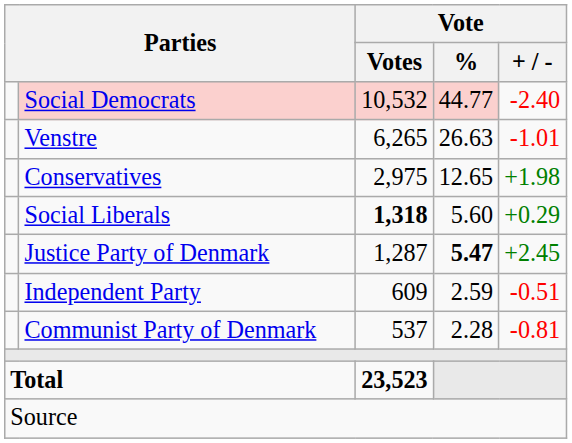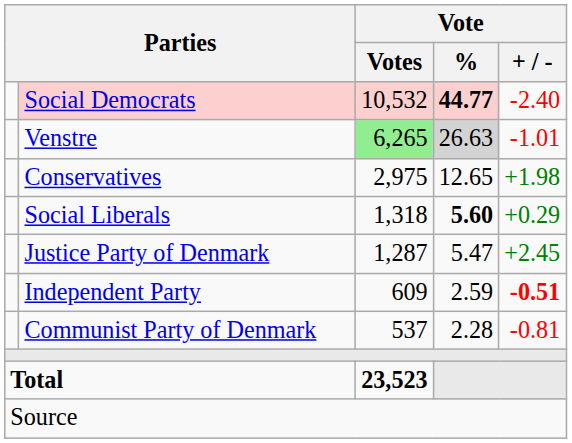(466, 100) normal -> (466, 100) bold
(400, 138) no background -> (400, 138) lightgreen background
(466, 138) no background -> (466, 138) lightgrey background
(400, 215) bold -> (400, 215) normal
(472, 215) normal -> (472, 215) bold
(472, 253) bold -> (472, 253) normal
(535, 291) normal -> (535, 291) bold
